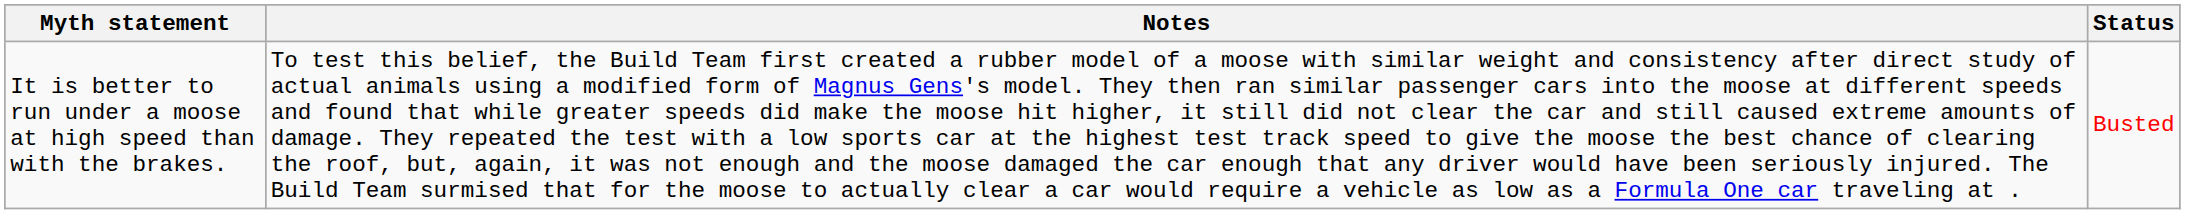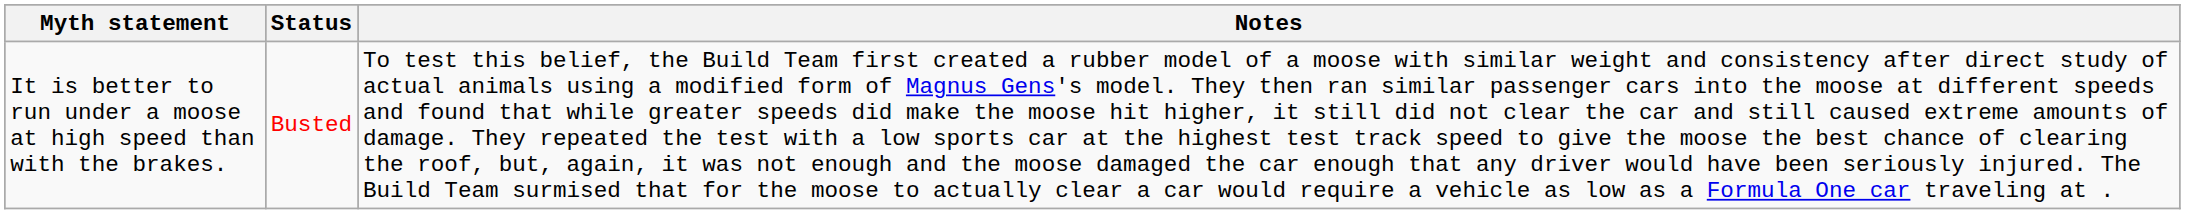columns swapped: (2134, 23) <-> (1176, 23)
